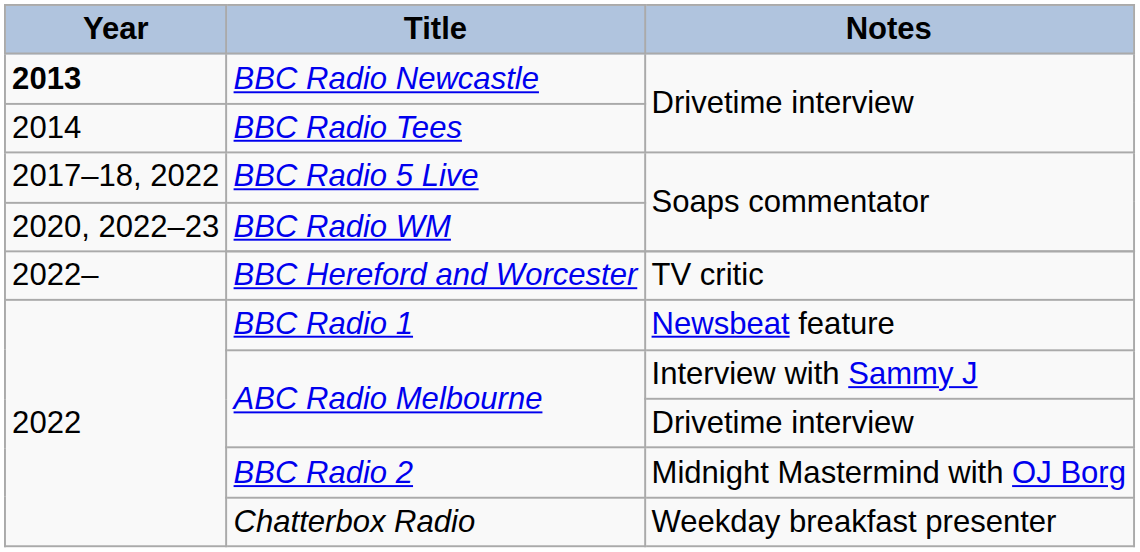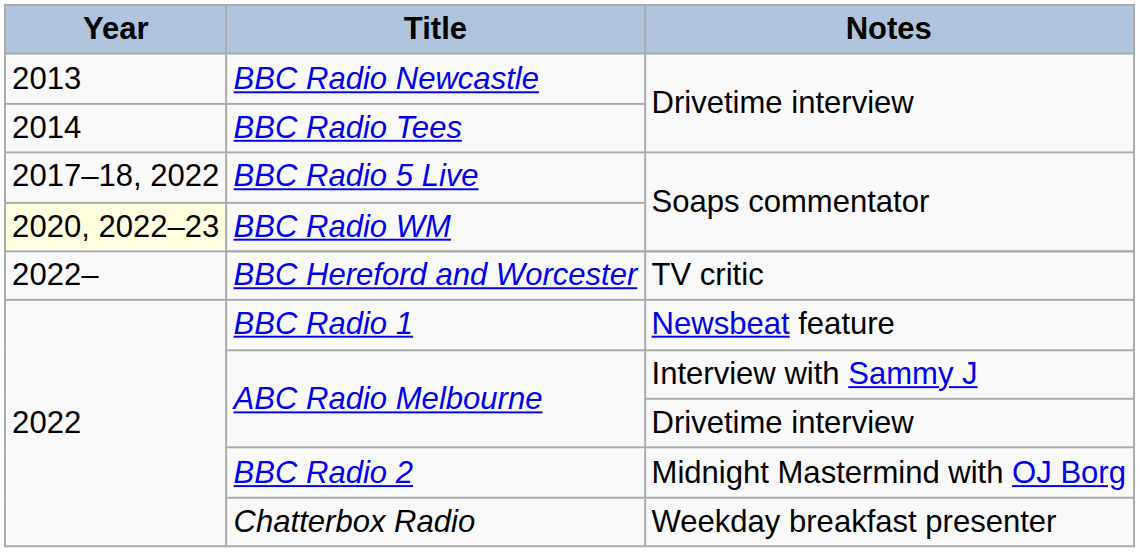(47, 78) bold -> (47, 78) normal
(116, 226) no background -> (116, 226) lightyellow background
